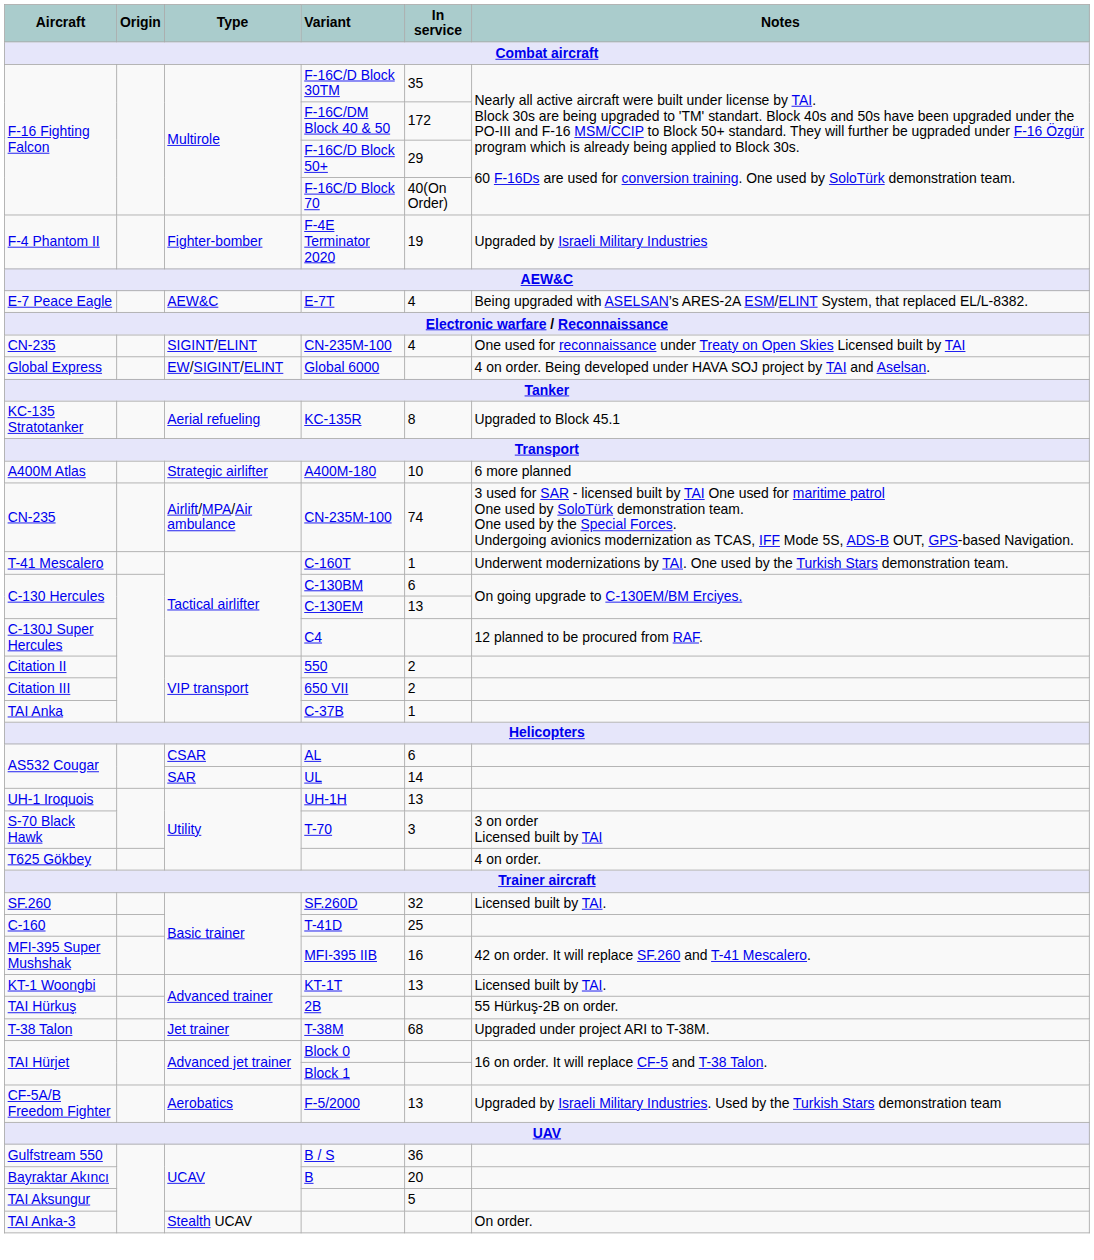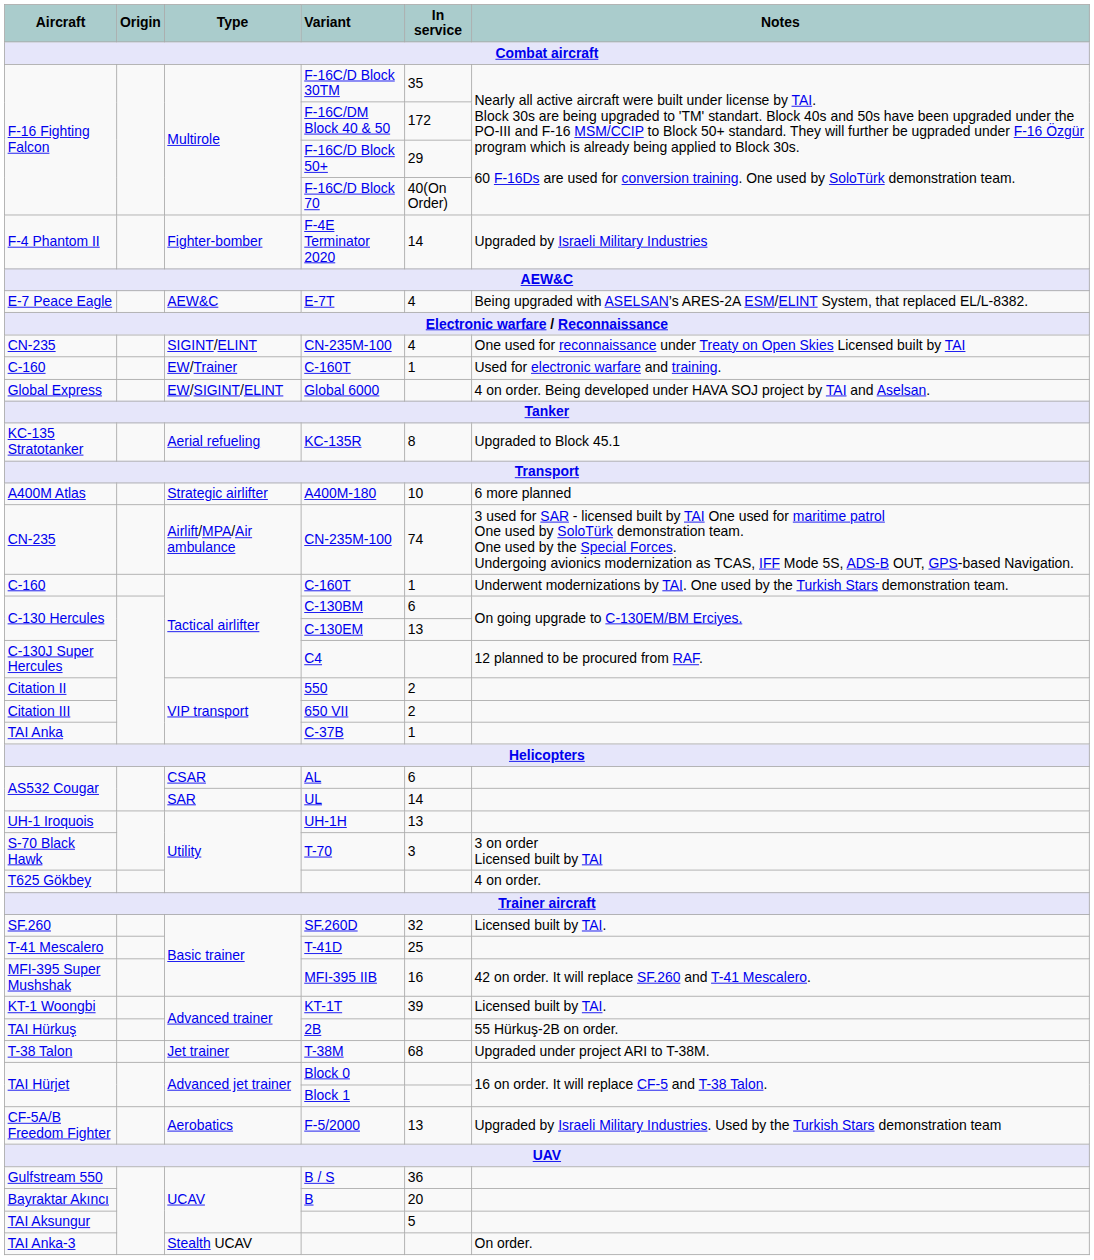(416, 241) 19 -> (416, 241) 14
+ row: (202, 367)
(56, 563) T-41 Mescalero -> (27, 585) C-160
(27, 925) C-160 -> (56, 947) T-41 Mescalero
(416, 985) 13 -> (416, 1007) 39
